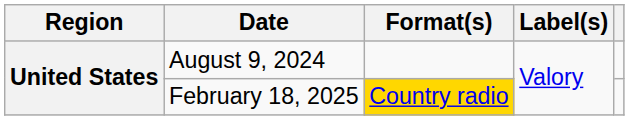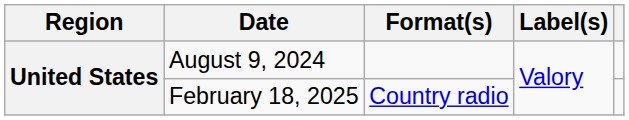(439, 96) gold background -> (439, 96) no background
